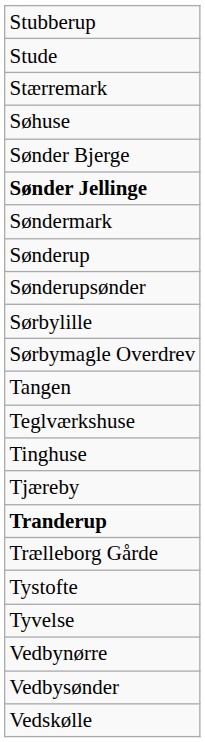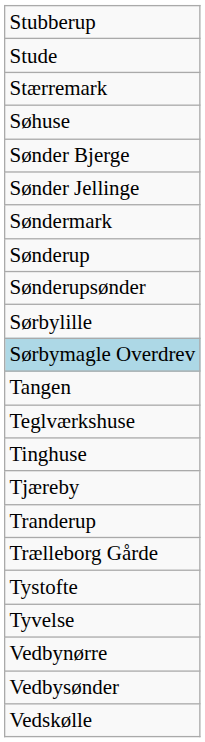(78, 188) bold -> (74, 188) normal
(102, 354) no background -> (102, 354) lightblue background
(58, 520) bold -> (53, 520) normal
